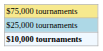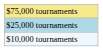(44, 38) bold -> (42, 38) normal
